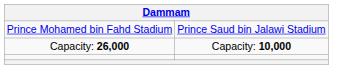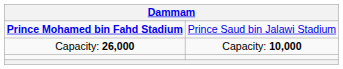(90, 29) normal -> (95, 29) bold
